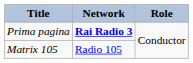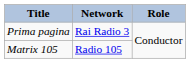(104, 31) bold -> (102, 31) normal
